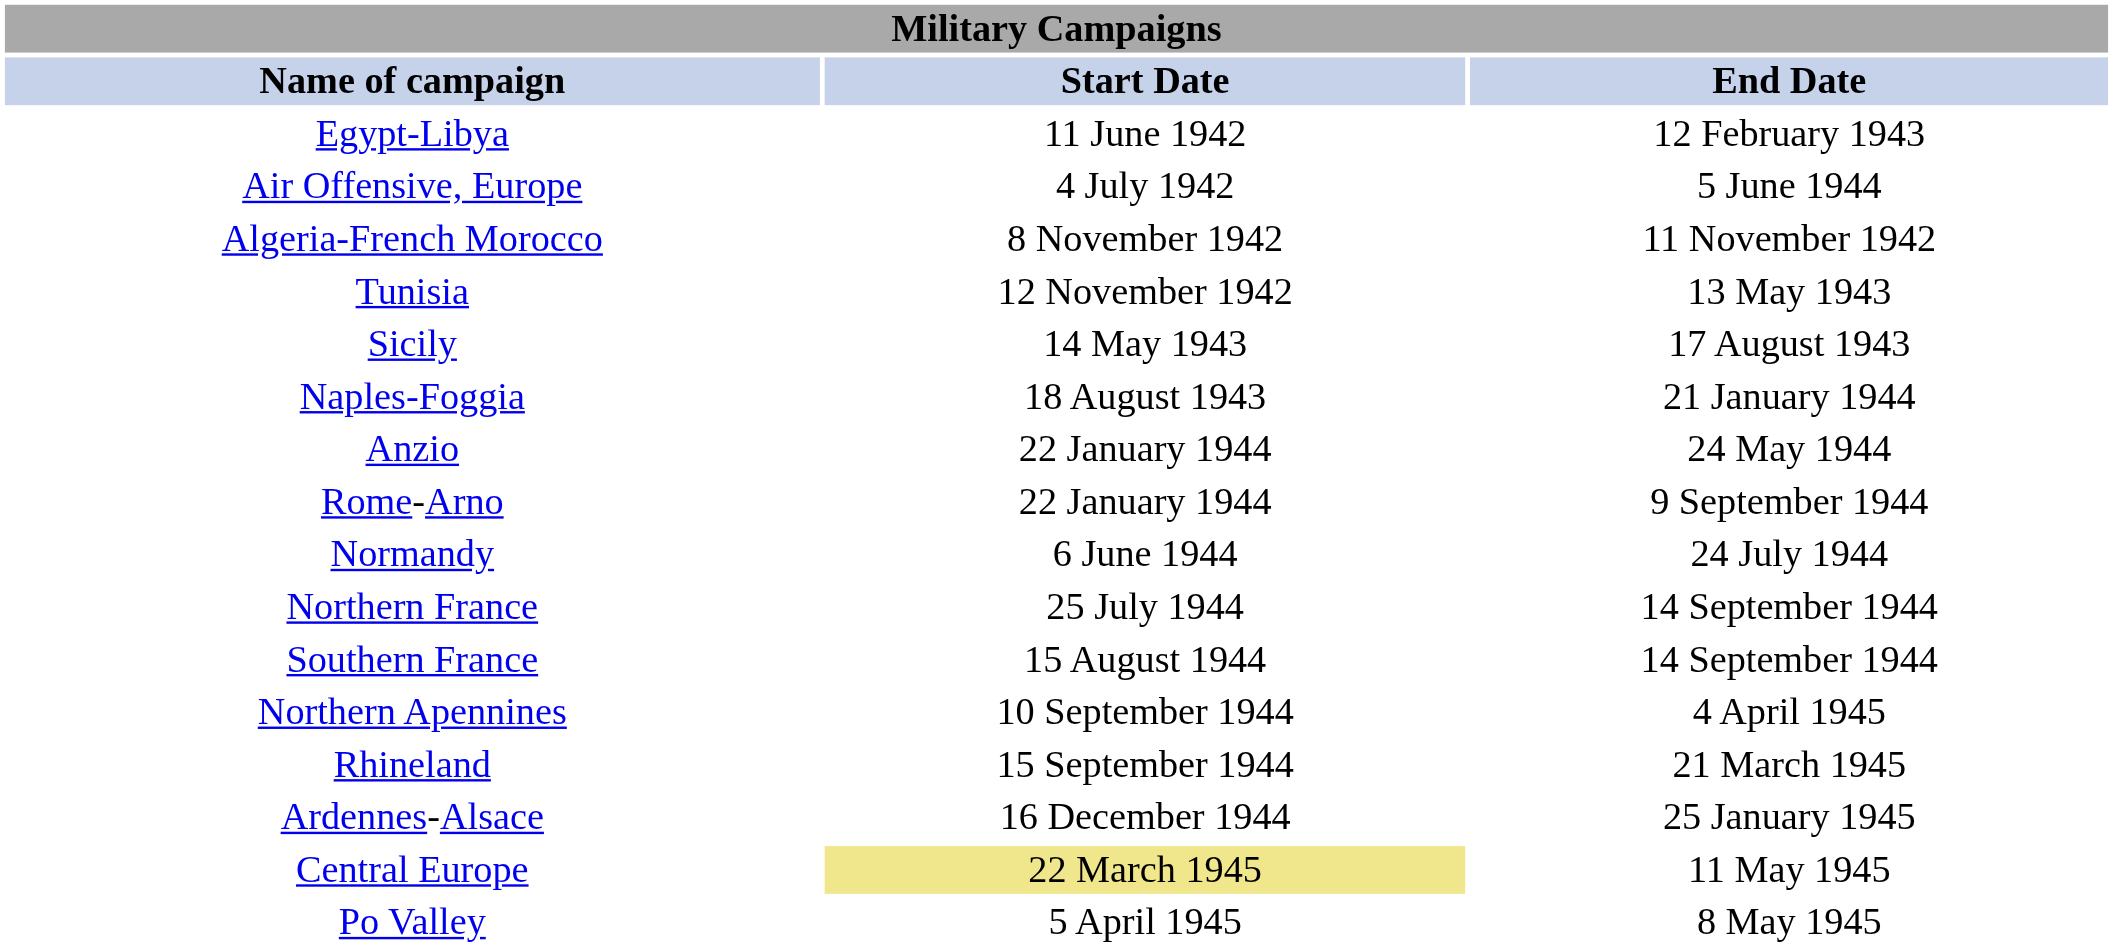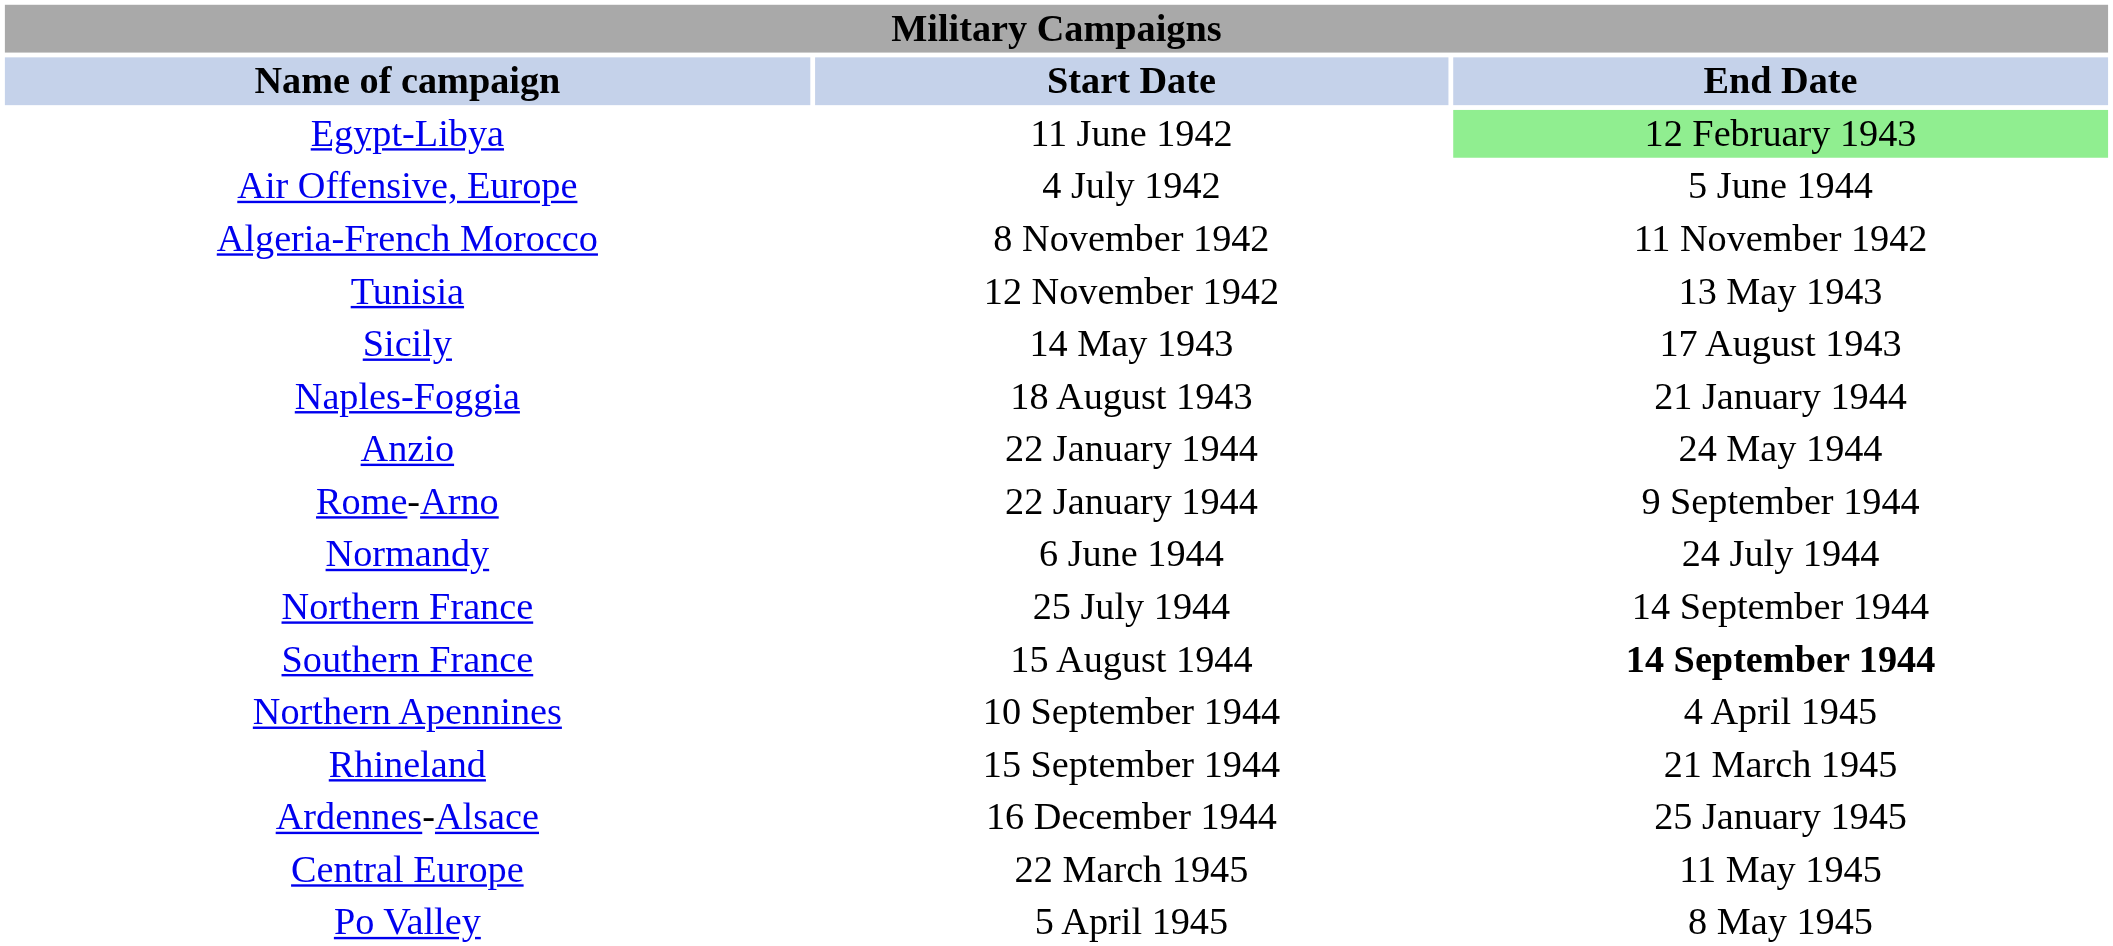(1789, 133) no background -> (1781, 133) lightgreen background
(1789, 658) normal -> (1781, 658) bold
(1145, 869) khaki background -> (1131, 869) no background
